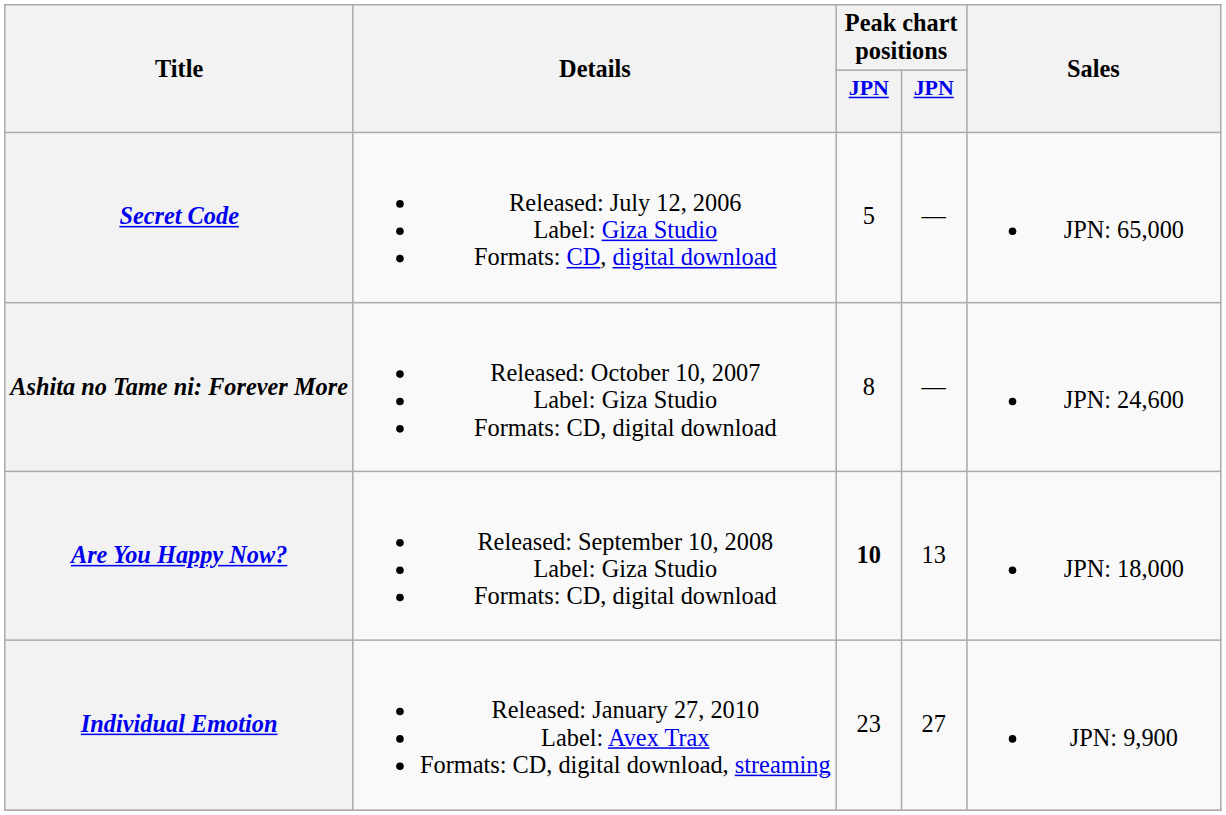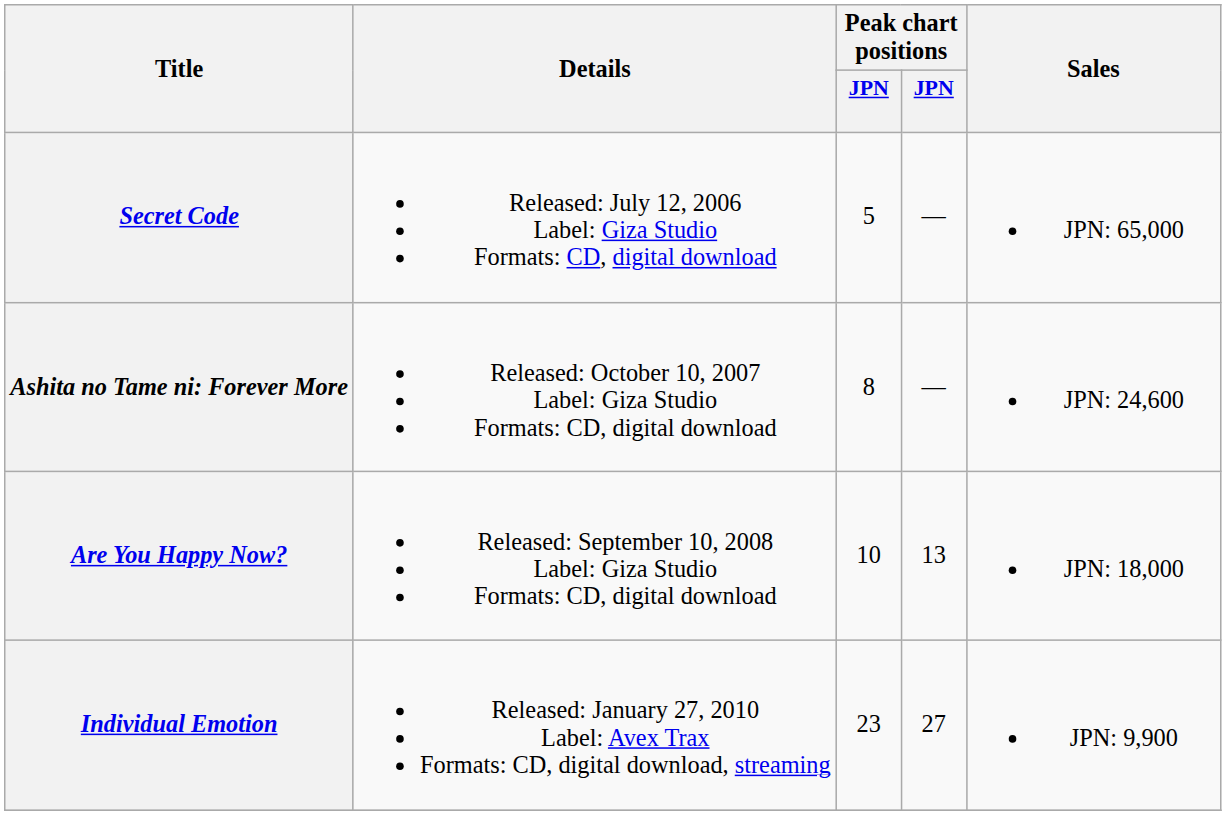(869, 555) bold -> (869, 555) normal
